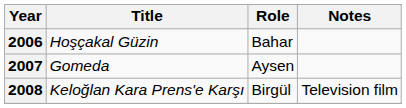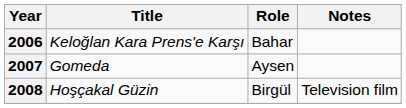(104, 41) Hoşçakal Güzin -> (147, 41) Keloğlan Kara Prens'e Karşı
(147, 90) Keloğlan Kara Prens'e Karşı -> (104, 90) Hoşçakal Güzin
